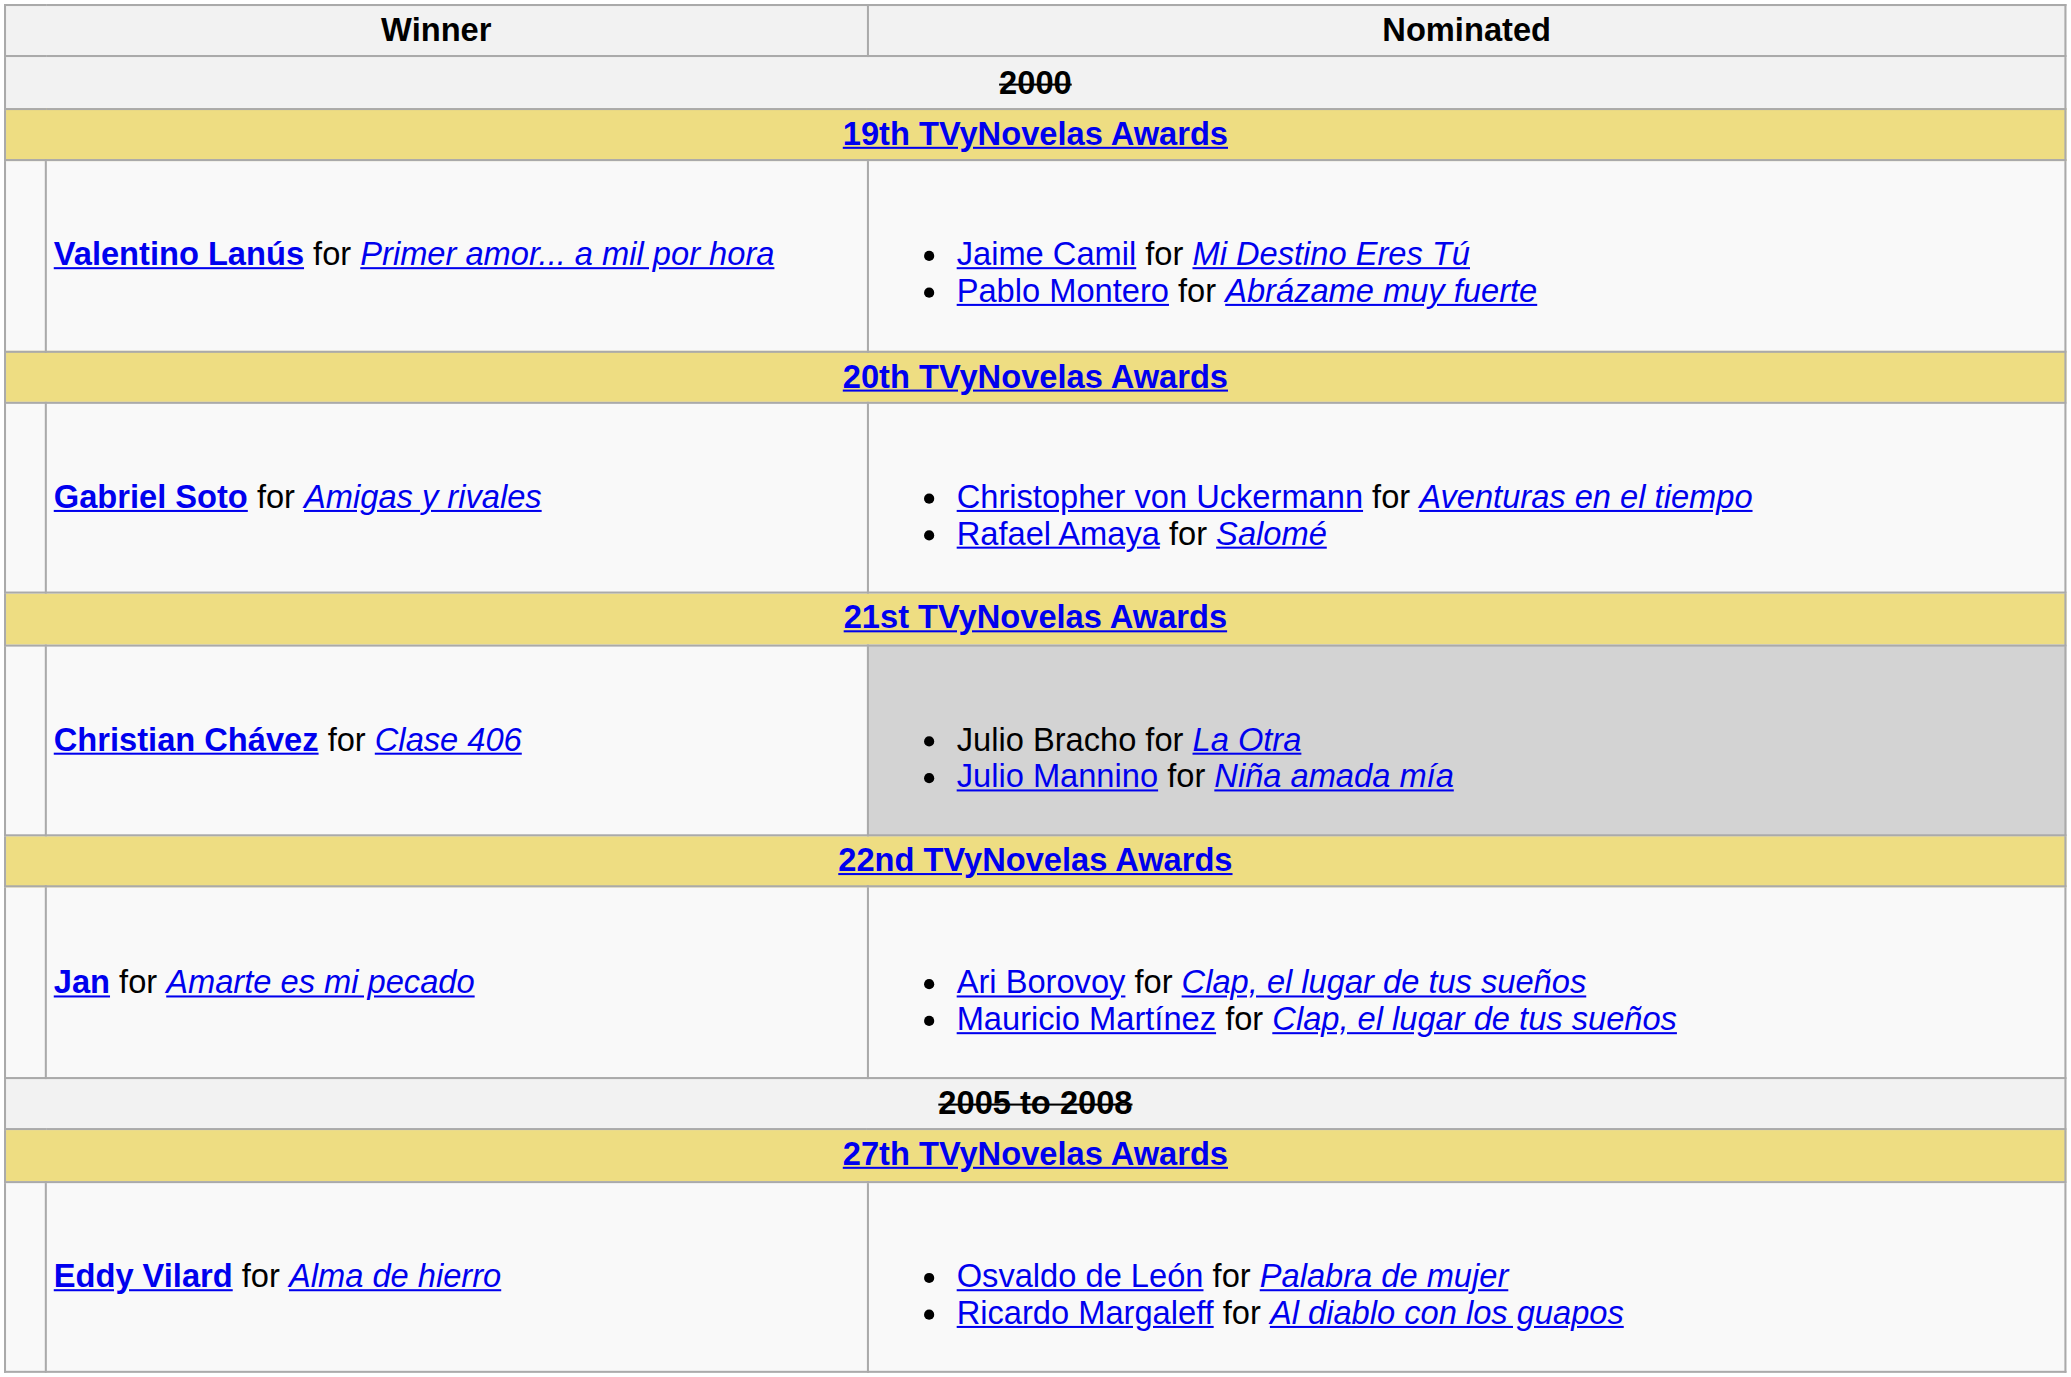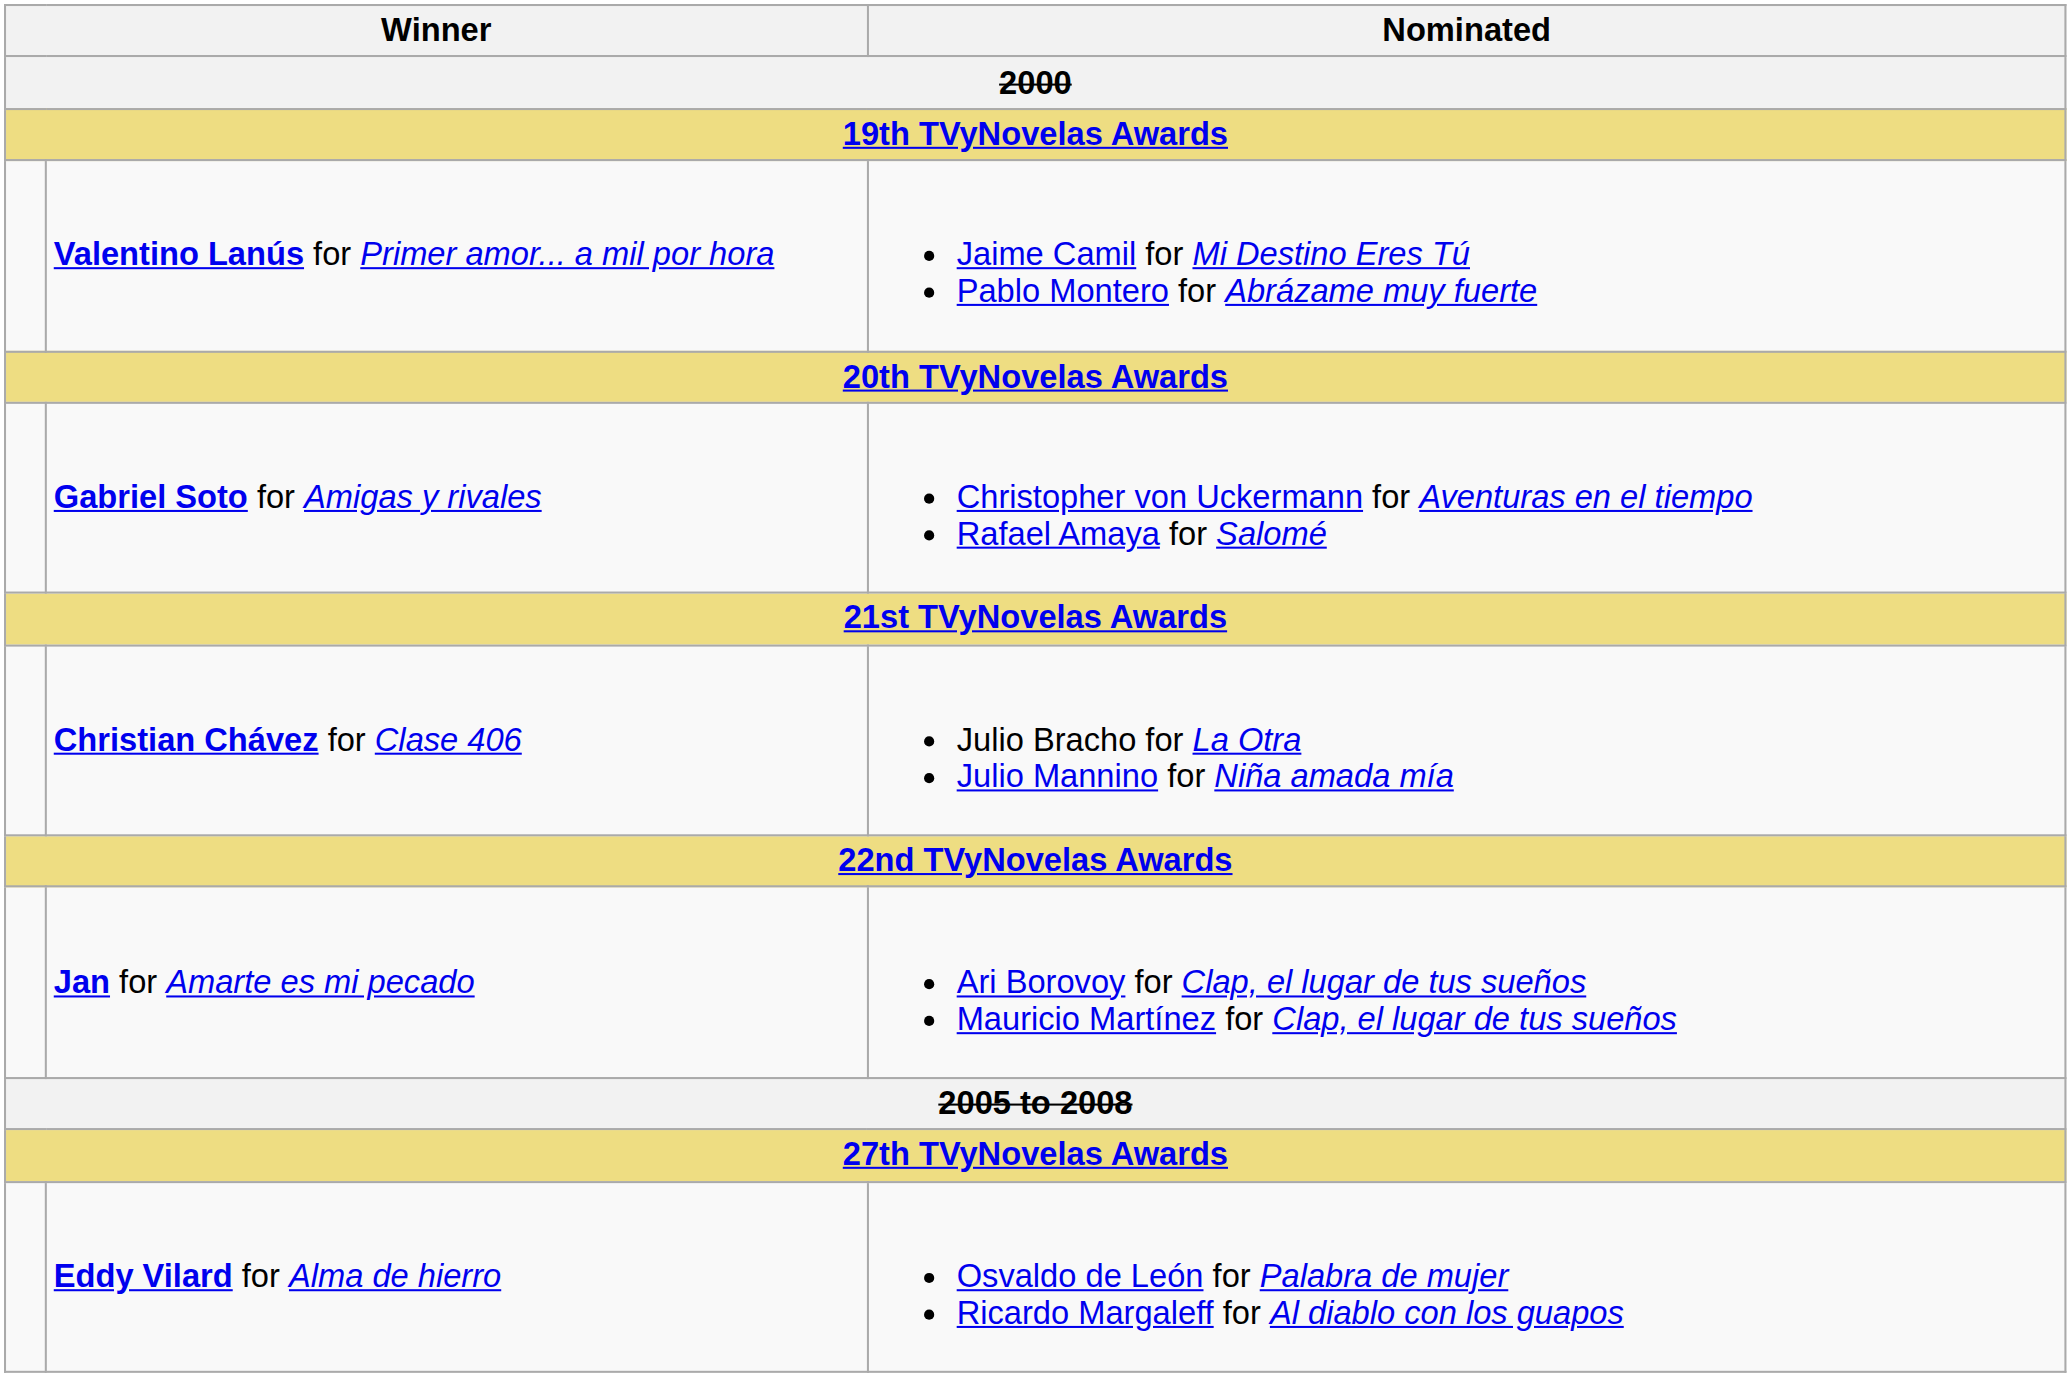(1467, 758) lightgrey background -> (1467, 758) no background
